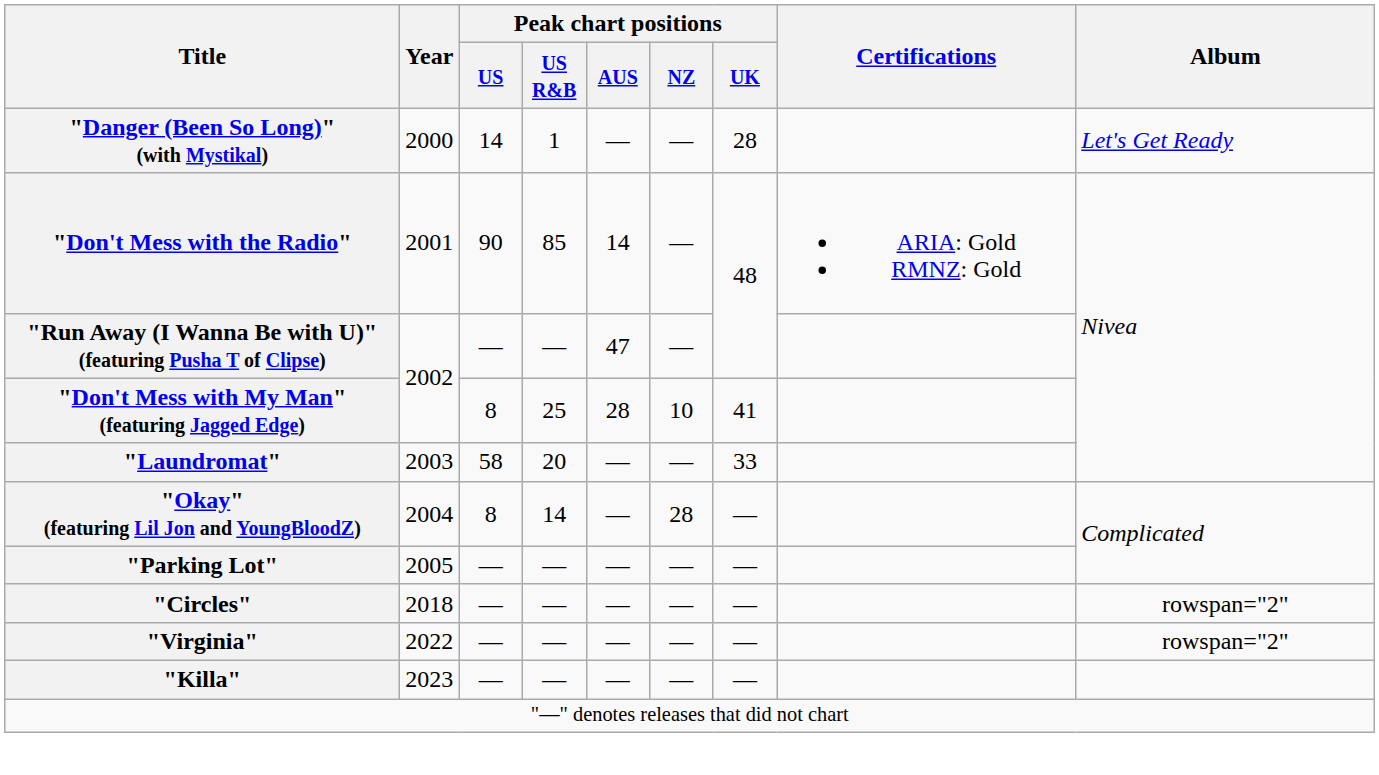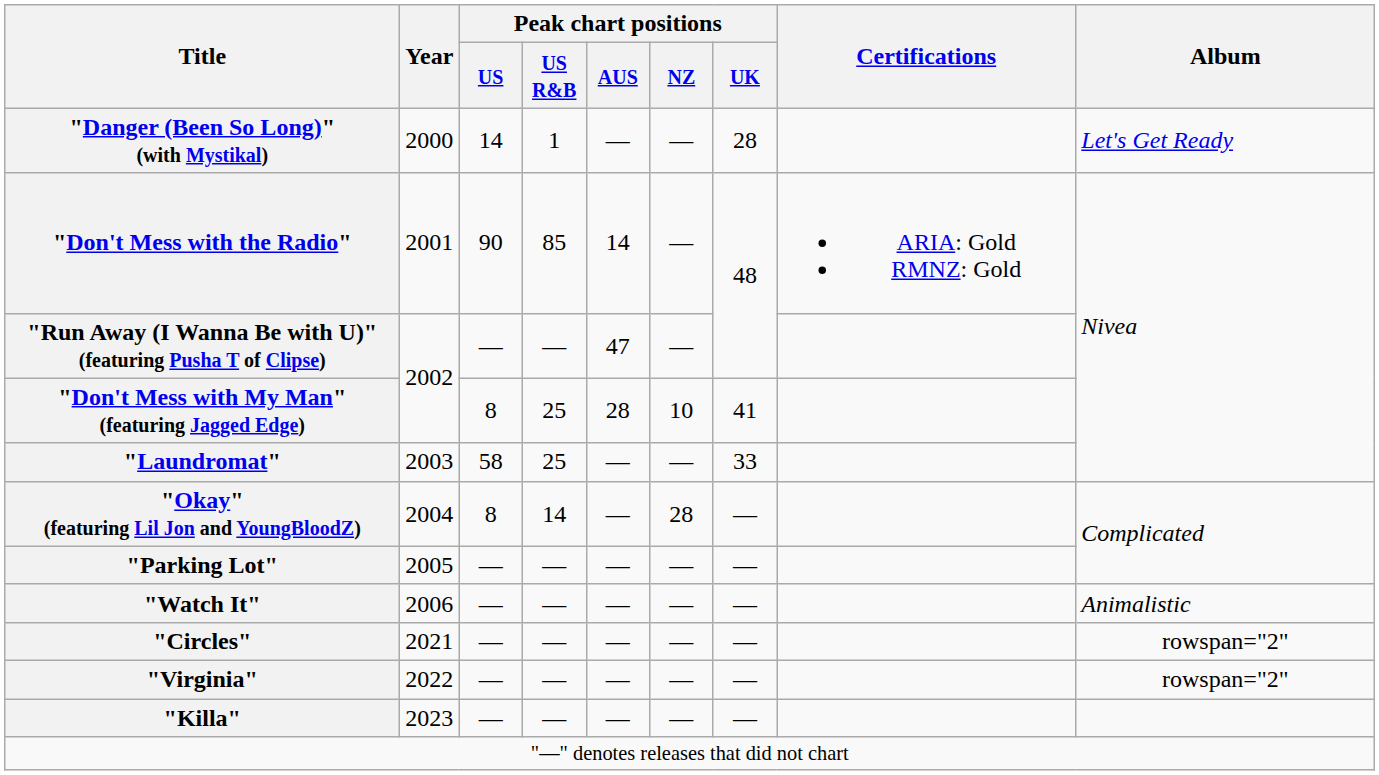(554, 461) 20 -> (554, 461) 25
+ row: (202, 603)
(429, 603) 2018 -> (429, 641) 2021
